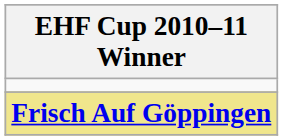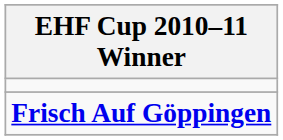(141, 112) khaki background -> (141, 112) no background
